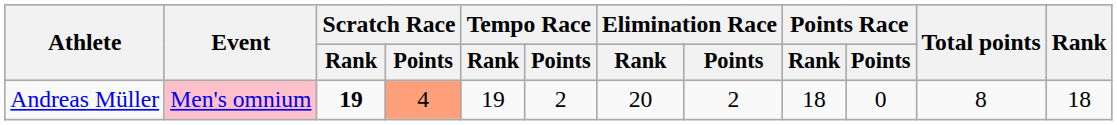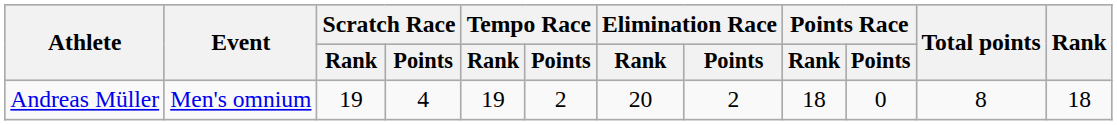(241, 100) pink background -> (241, 100) no background
(351, 100) bold -> (351, 100) normal
(423, 100) lightsalmon background -> (423, 100) no background
